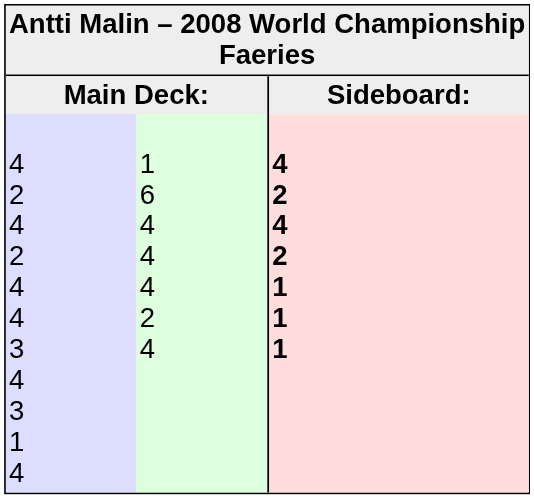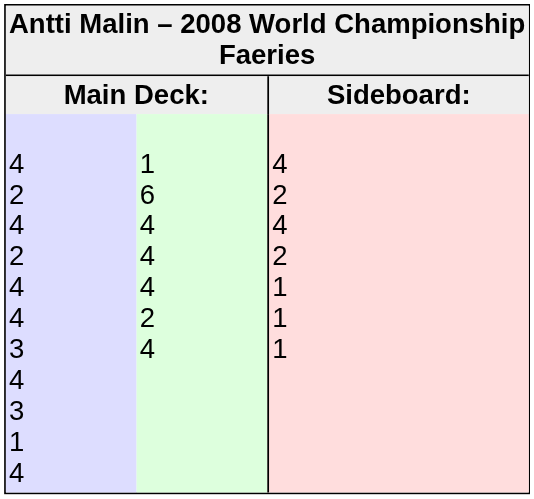(280, 256) bold -> (280, 256) normal
